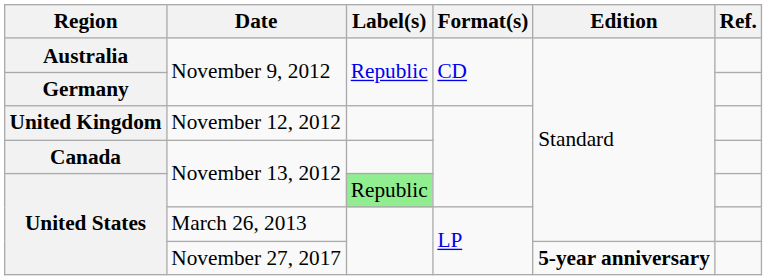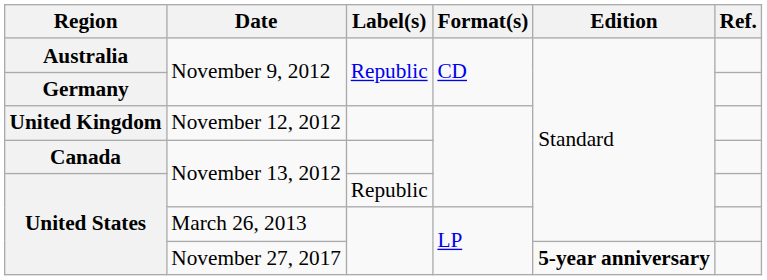(389, 190) lightgreen background -> (389, 190) no background
